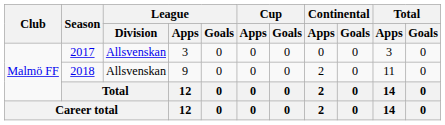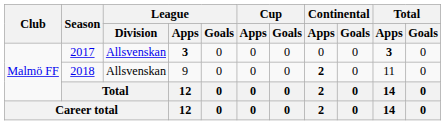(185, 52) normal -> (185, 52) bold
(389, 52) normal -> (389, 52) bold
(321, 71) normal -> (321, 71) bold
